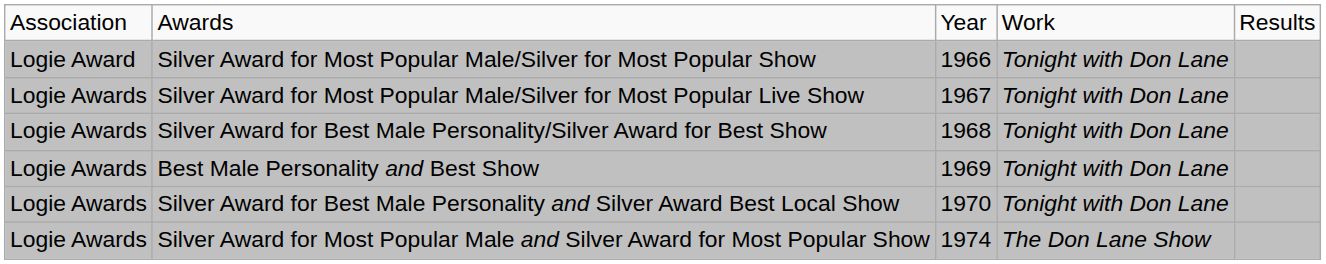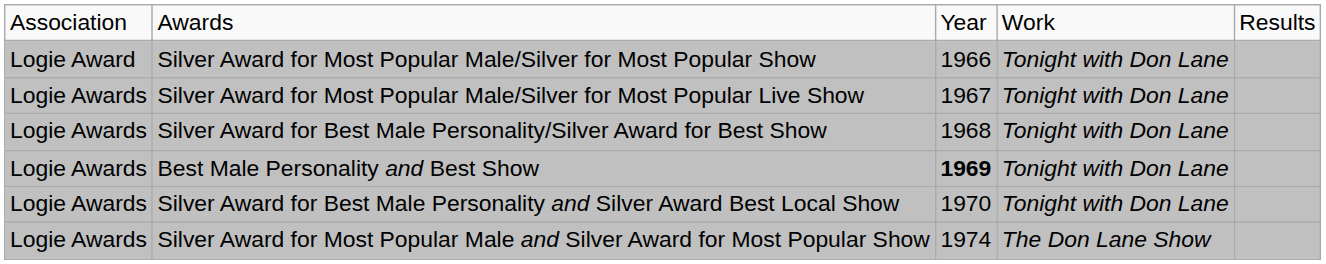(966, 167) normal -> (966, 167) bold
